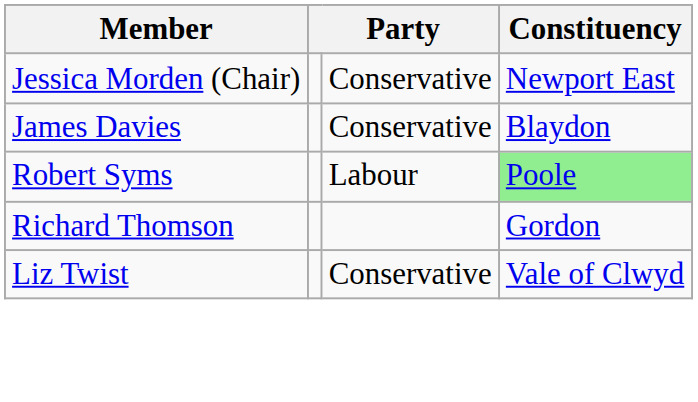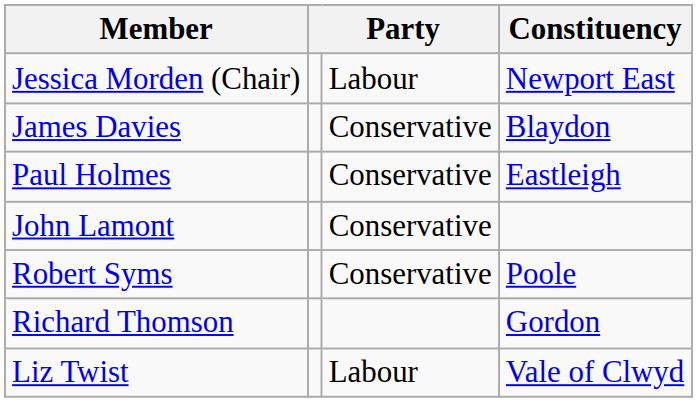(410, 77) Conservative -> (373, 77) Labour
+ row: (91, 175)
+ row: (93, 224)
(373, 175) Labour -> (410, 273) Conservative
(541, 175) lightgreen background -> (541, 273) no background
(410, 273) Conservative -> (373, 371) Labour
